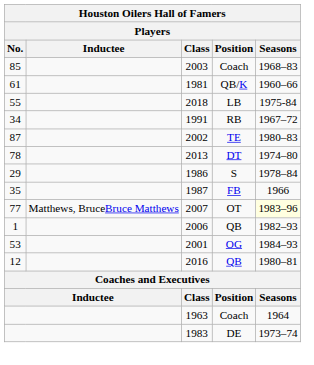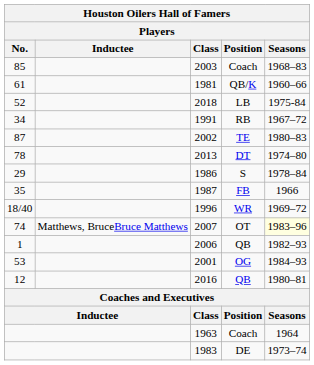(15, 102) 55 -> (20, 102) 52
+ row: (206, 208)
(15, 208) 77 -> (20, 226) 74
